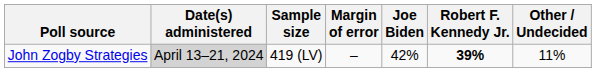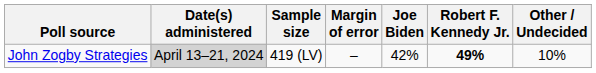(470, 55) 39% -> (470, 55) 49%
(552, 55) 11% -> (552, 55) 10%
